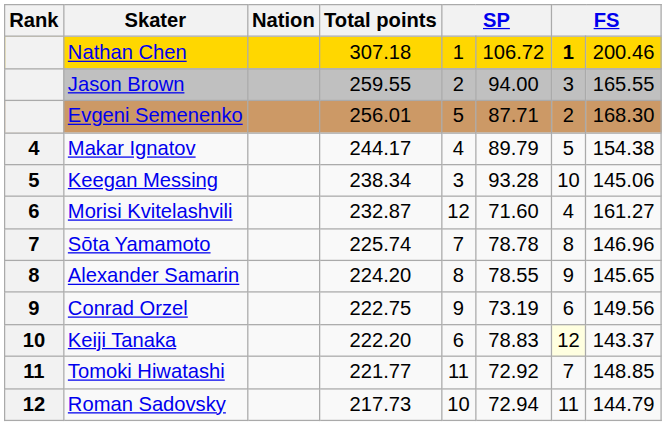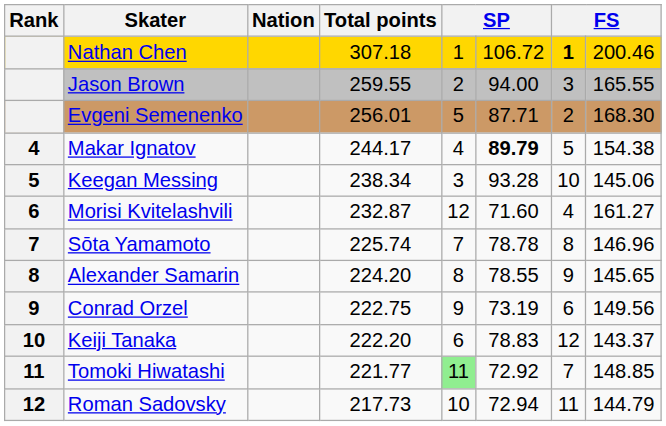(513, 148) normal -> (513, 148) bold
(568, 340) lightyellow background -> (568, 340) no background
(458, 372) no background -> (458, 372) lightgreen background
